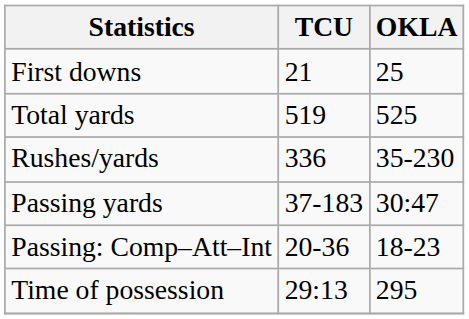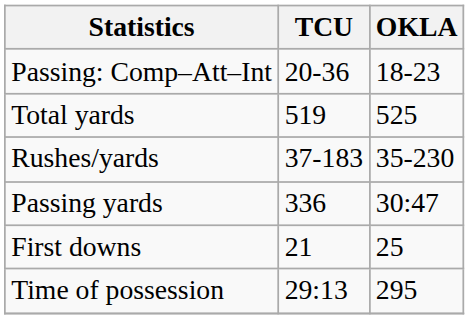rows swapped: (76, 71) <-> (142, 246)
(305, 158) 336 -> (324, 158) 37-183
(324, 202) 37-183 -> (305, 202) 336
